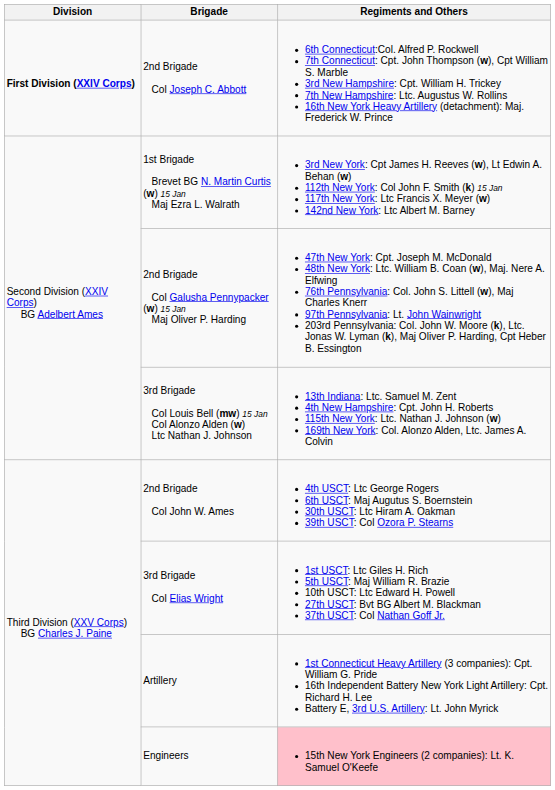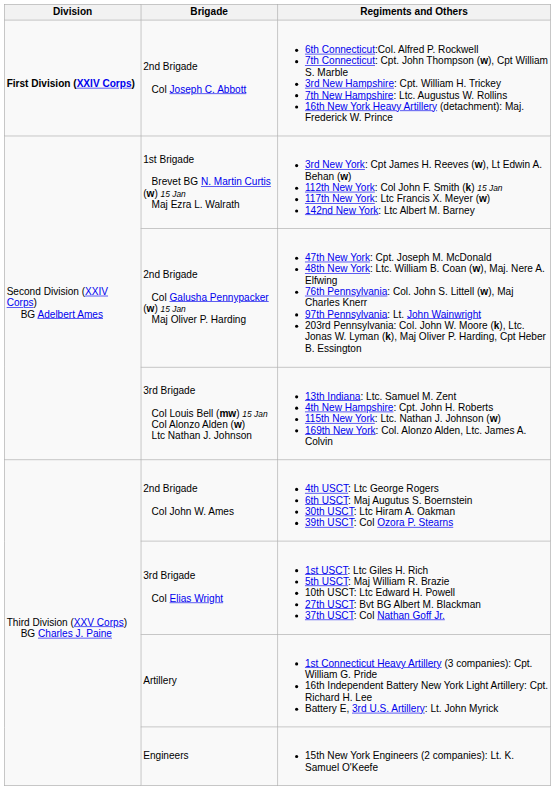(414, 762) pink background -> (414, 762) no background
